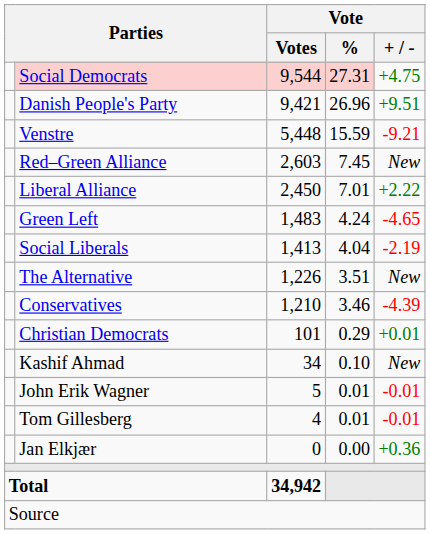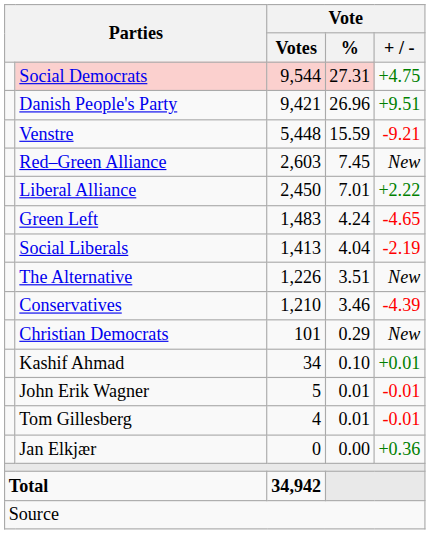(399, 334) +0.01 -> (404, 334) New
(404, 362) New -> (399, 362) +0.01
